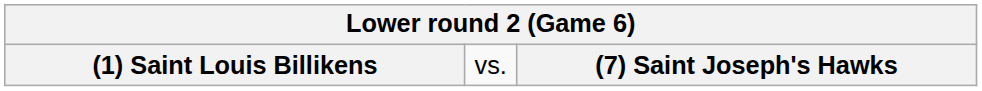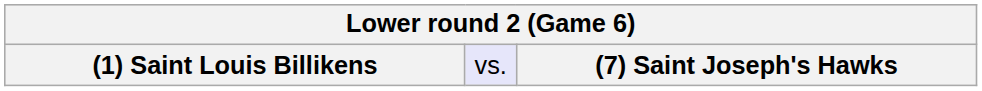(491, 64) no background -> (491, 64) lavender background
